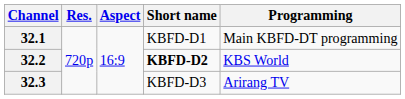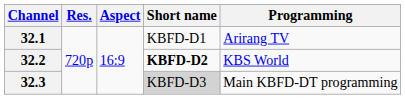(310, 37) Main KBFD-DT programming -> (256, 37) Arirang TV
(177, 82) no background -> (177, 82) lightgrey background
(256, 82) Arirang TV -> (310, 82) Main KBFD-DT programming
